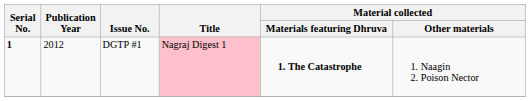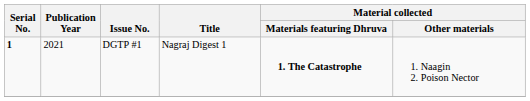(54, 45) 2012 -> (54, 45) 2021
(194, 45) pink background -> (194, 45) no background
